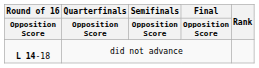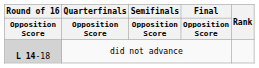(33, 56) no background -> (33, 56) lightgrey background
